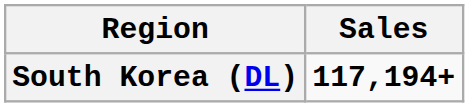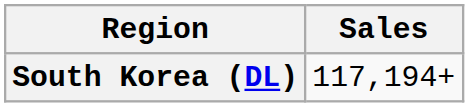(384, 78) bold -> (384, 78) normal
